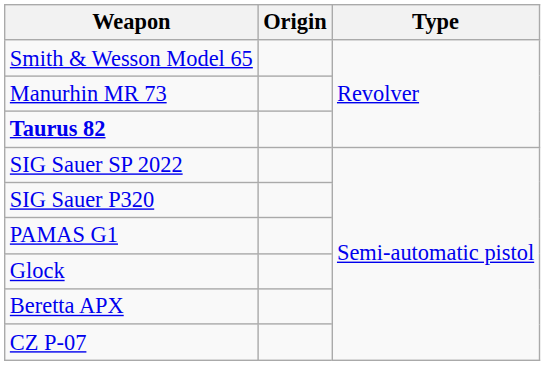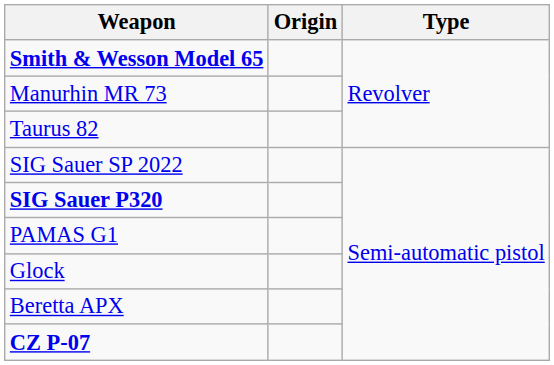(131, 57) normal -> (137, 57) bold
(58, 128) bold -> (54, 128) normal
(82, 199) normal -> (86, 199) bold
(48, 341) normal -> (50, 341) bold
